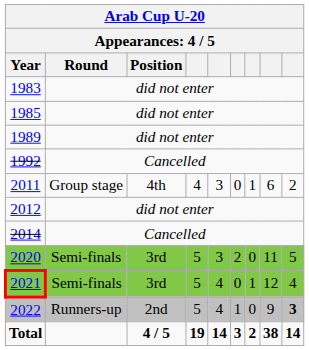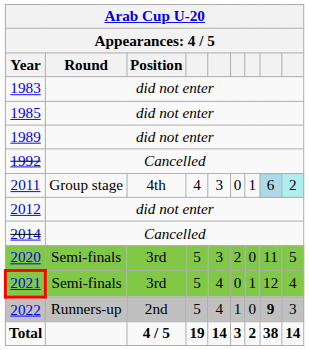(271, 185) no background -> (271, 185) lightblue background
(293, 185) no background -> (293, 185) paleturquoise background
(271, 309) normal -> (271, 309) bold
(293, 309) bold -> (293, 309) normal
